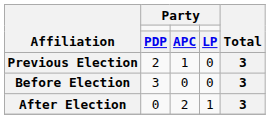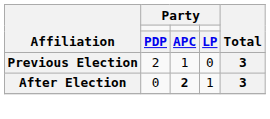- row: (73, 83)
(185, 104) normal -> (185, 83) bold
